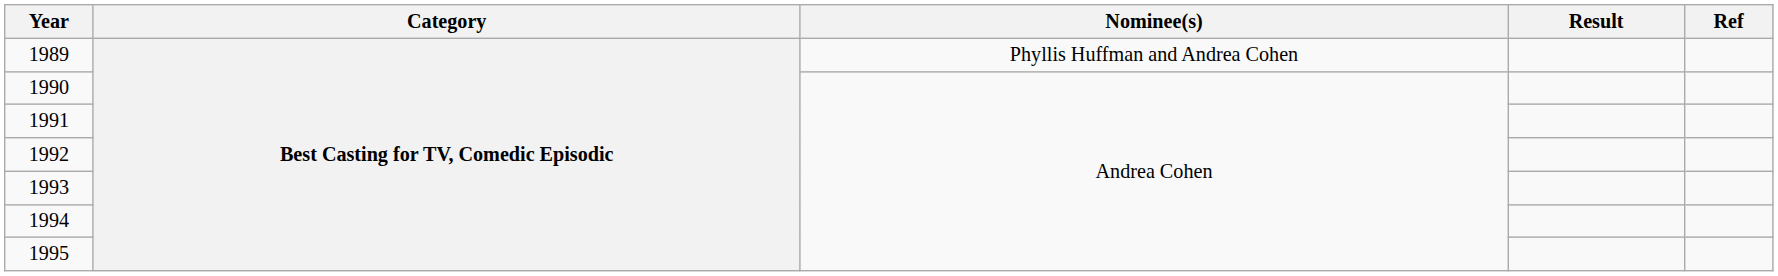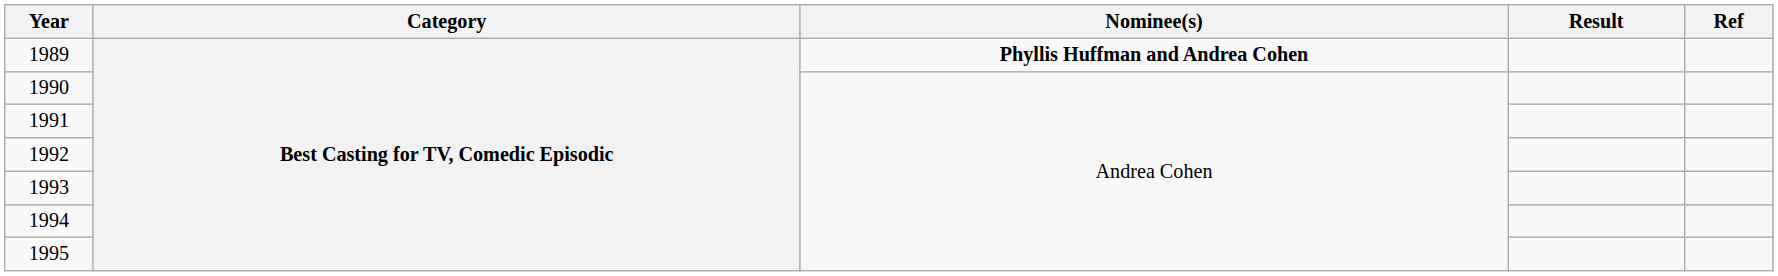(1154, 54) normal -> (1154, 54) bold
